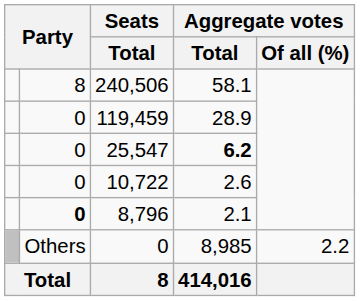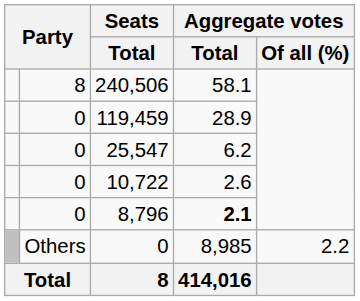(238, 150) bold -> (238, 150) normal
(80, 214) bold -> (80, 214) normal
(238, 214) normal -> (238, 214) bold
